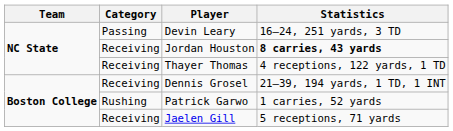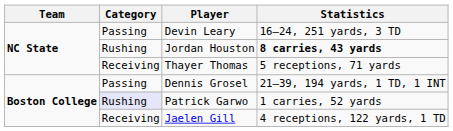(131, 49) Receiving -> (124, 49) Rushing
(353, 66) 4 receptions, 122 yards, 1 TD -> (330, 66) 5 receptions, 71 yards
(131, 83) Receiving -> (124, 83) Passing
(124, 101) no background -> (124, 101) lavender background
(330, 118) 5 receptions, 71 yards -> (353, 118) 4 receptions, 122 yards, 1 TD
